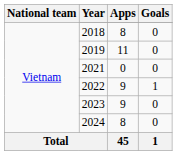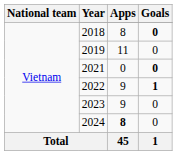(155, 31) normal -> (155, 31) bold
(155, 68) normal -> (155, 68) bold
(155, 86) normal -> (155, 86) bold
(123, 123) normal -> (123, 123) bold
